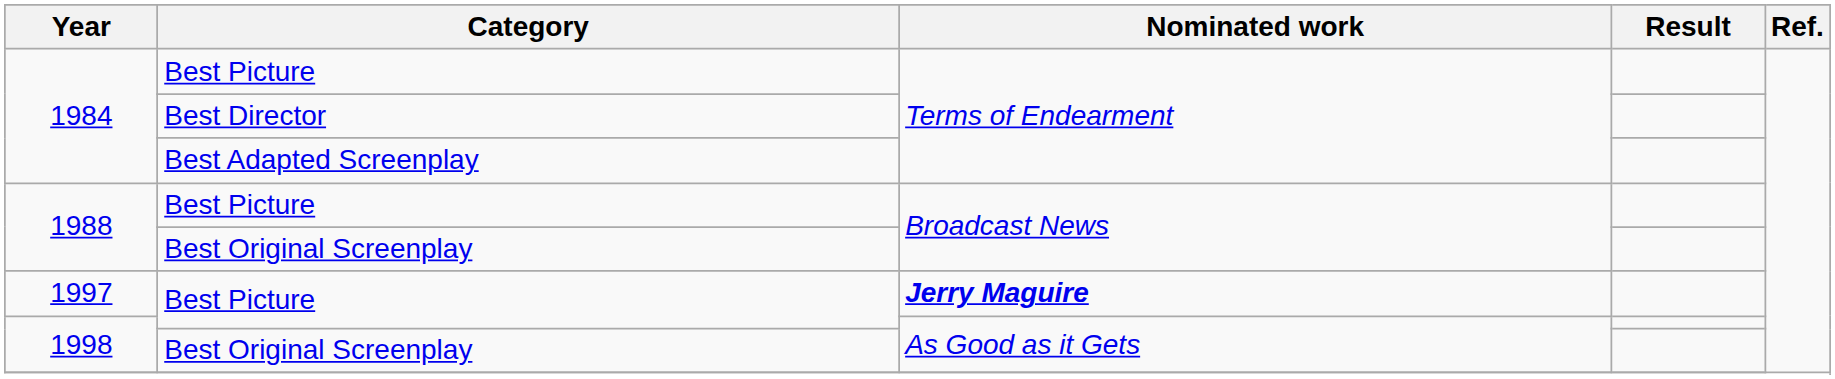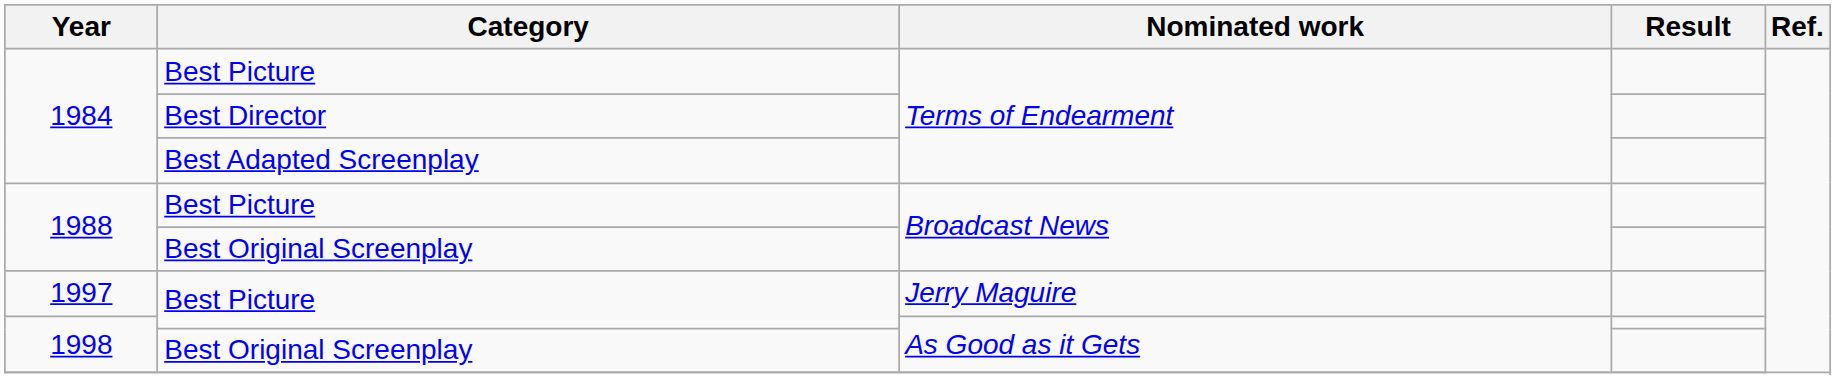(997, 293) bold -> (991, 293) normal
